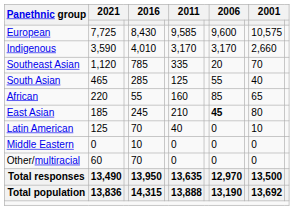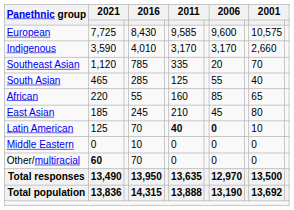(217, 113) bold -> (217, 113) normal
(177, 129) normal -> (177, 129) bold
(214, 129) normal -> (214, 129) bold
(96, 161) normal -> (96, 161) bold
